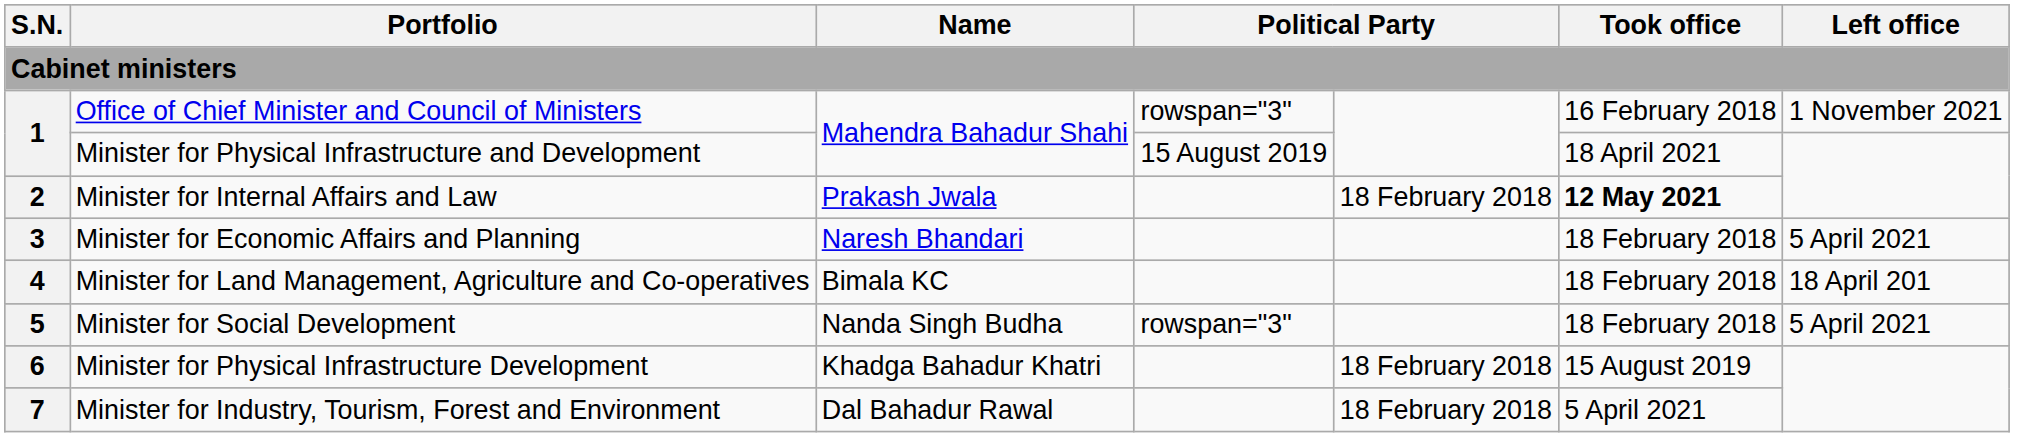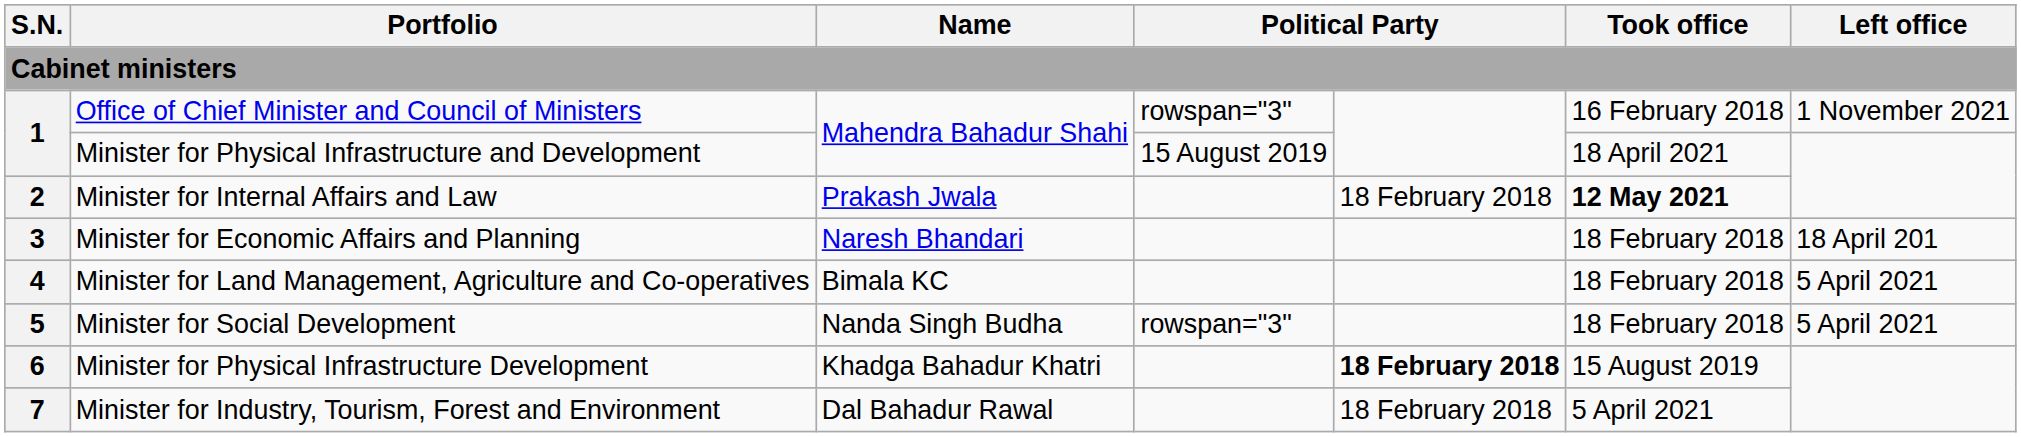(1860, 238) 5 April 2021 -> (1867, 238) 18 April 201
(1860, 281) 18 April 201 -> (1867, 281) 5 April 2021
(1446, 366) normal -> (1450, 366) bold
